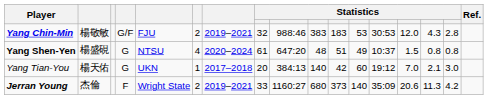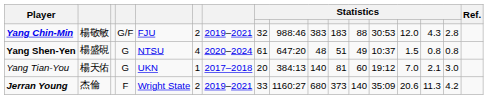(362, 33) 53 -> (362, 33) 88
(341, 68) 42 -> (341, 68) 81
